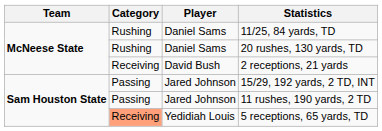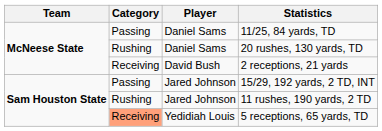(132, 31) Rushing -> (131, 31) Passing
(131, 100) Passing -> (132, 100) Rushing
